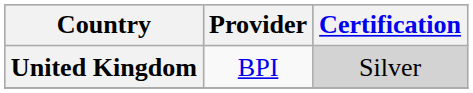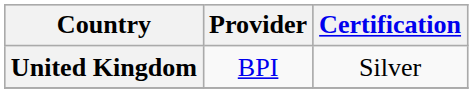(390, 66) lightgrey background -> (390, 66) no background
